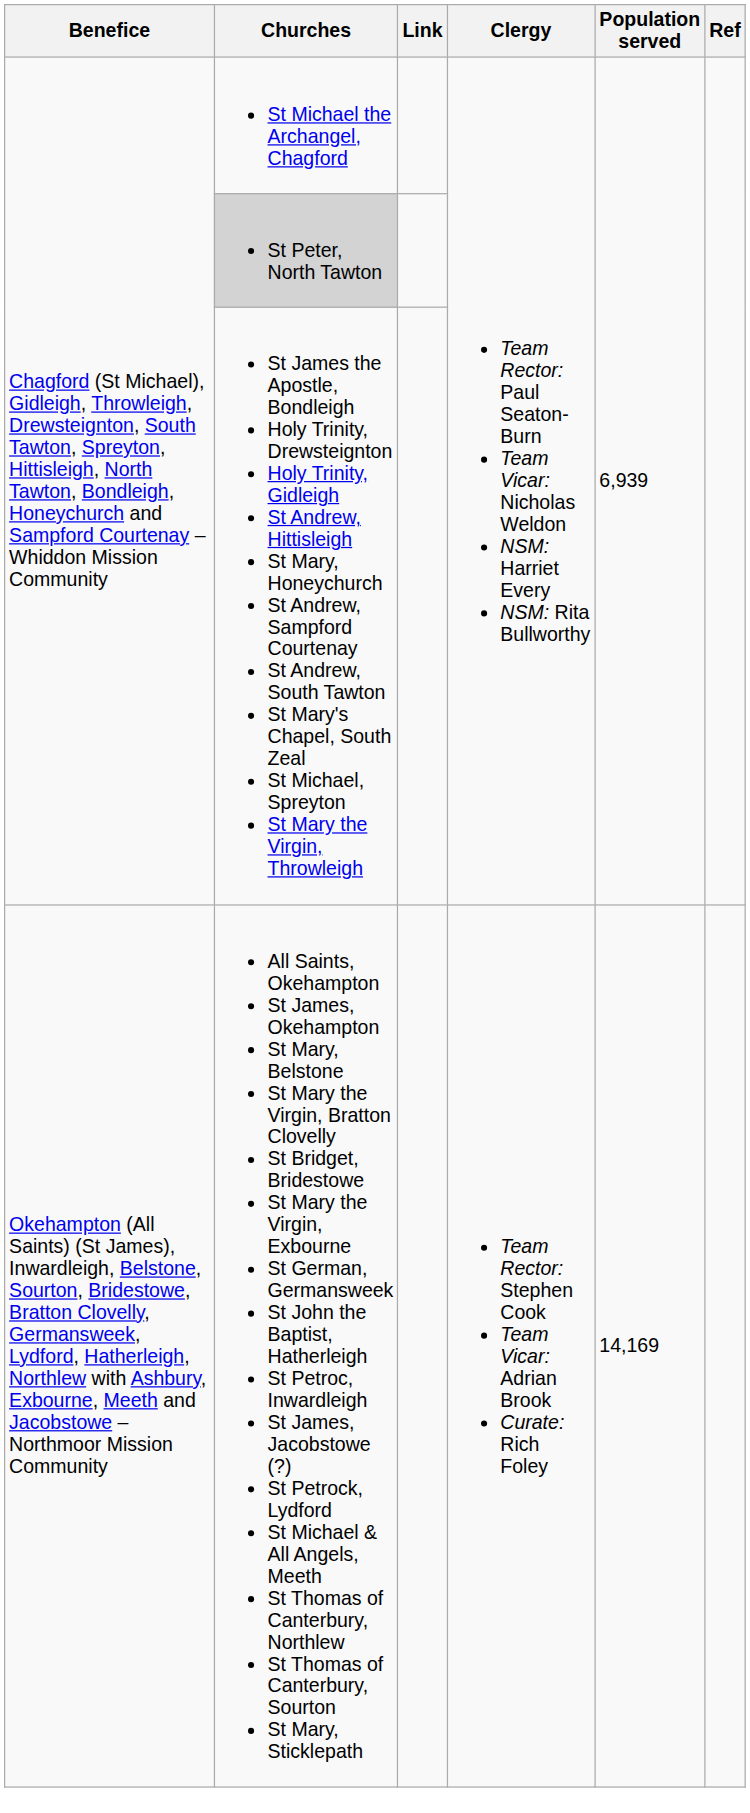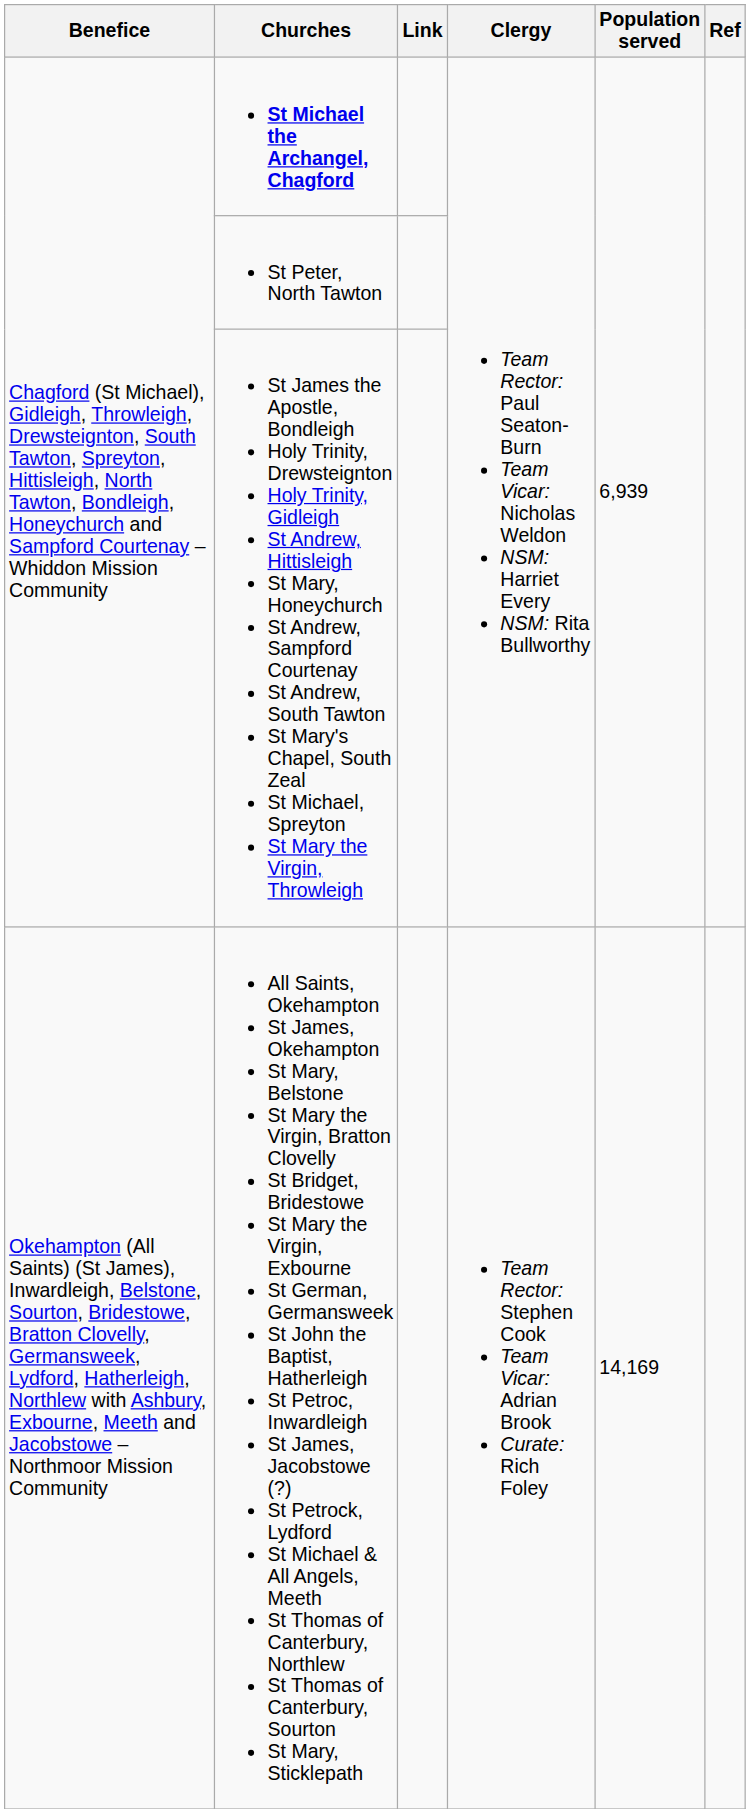(306, 136) normal -> (306, 147) bold
(306, 261) lightgrey background -> (306, 283) no background
